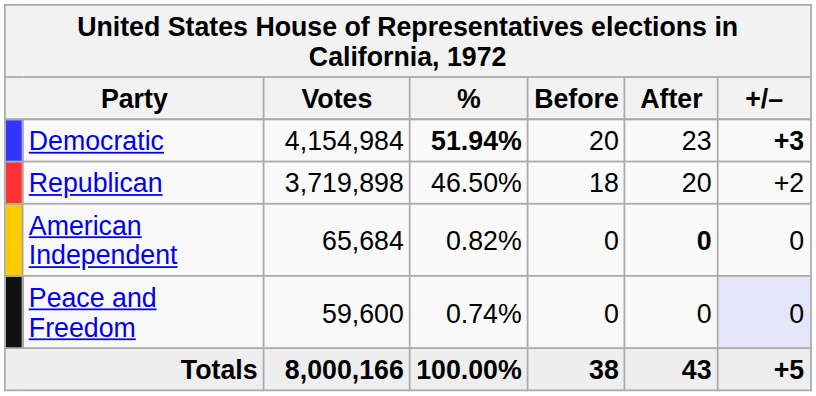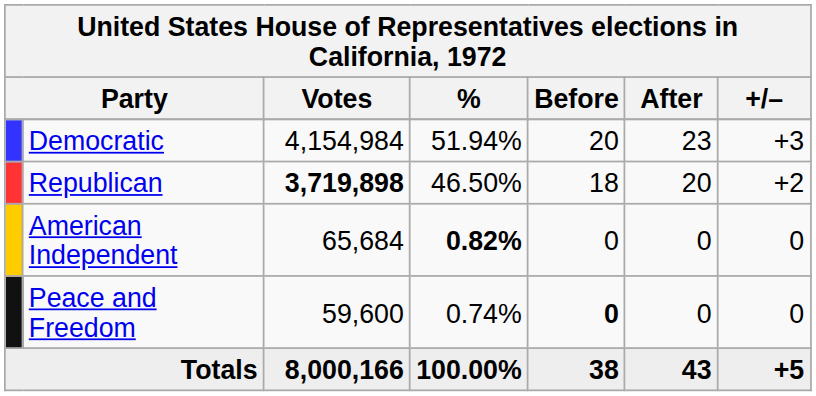(476, 141) bold -> (476, 141) normal
(789, 141) bold -> (789, 141) normal
(344, 183) normal -> (344, 183) bold
(484, 241) normal -> (484, 241) bold
(704, 241) bold -> (704, 241) normal
(611, 313) normal -> (611, 313) bold
(797, 313) lavender background -> (797, 313) no background
